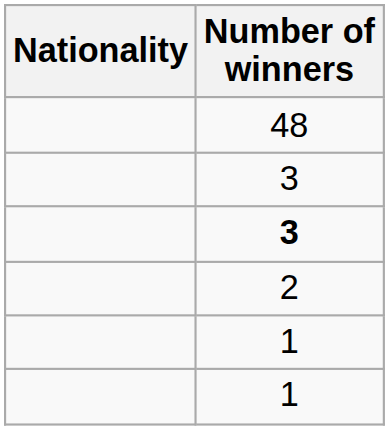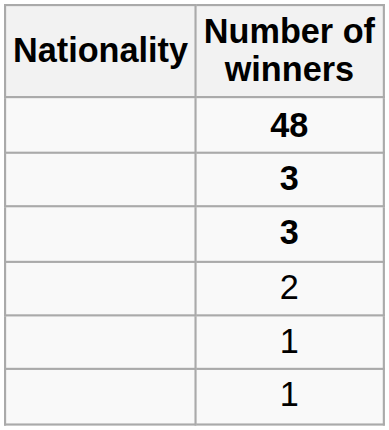(289, 124) normal -> (289, 124) bold
(289, 178) normal -> (289, 178) bold
